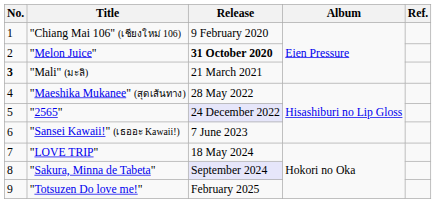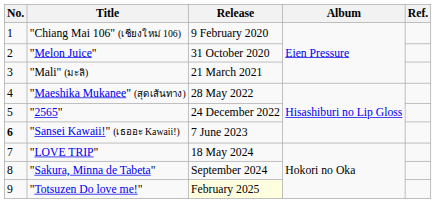(232, 52) bold -> (230, 52) normal
(10, 72) bold -> (10, 72) normal
(235, 112) lavender background -> (235, 112) no background
(10, 132) normal -> (10, 132) bold
(229, 170) lavender background -> (229, 170) no background
(225, 189) no background -> (225, 189) lightyellow background
